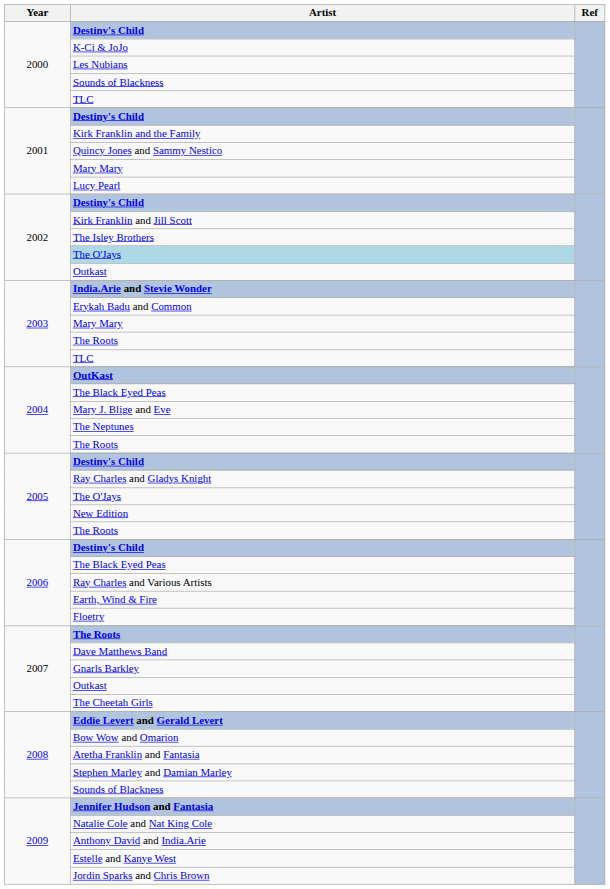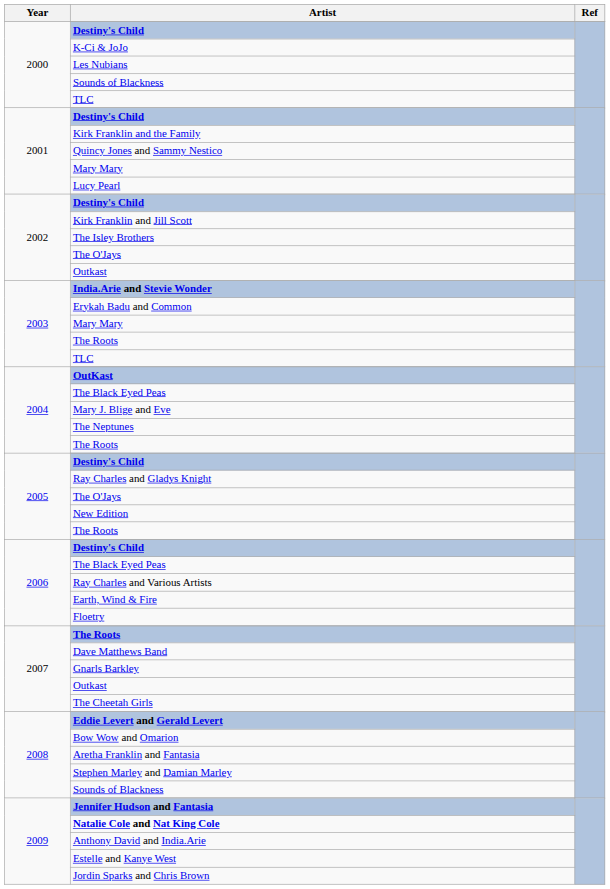(97, 254) lightblue background -> (97, 254) no background
(143, 824) normal -> (146, 824) bold
